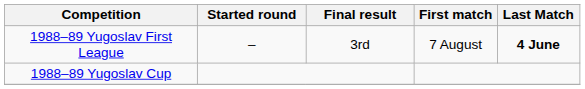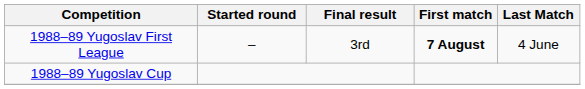(456, 44) normal -> (456, 44) bold
(538, 44) bold -> (538, 44) normal
